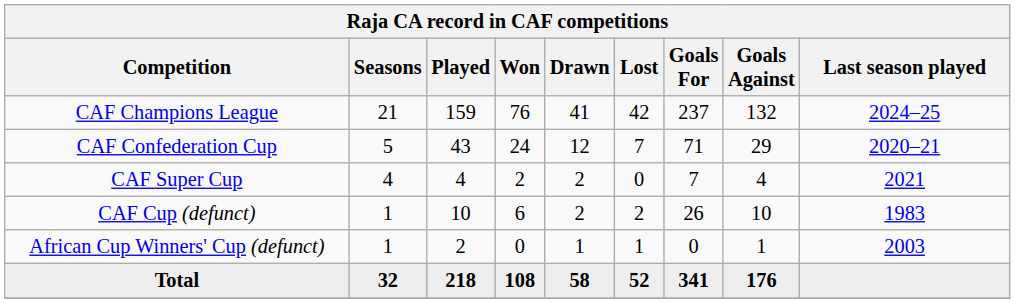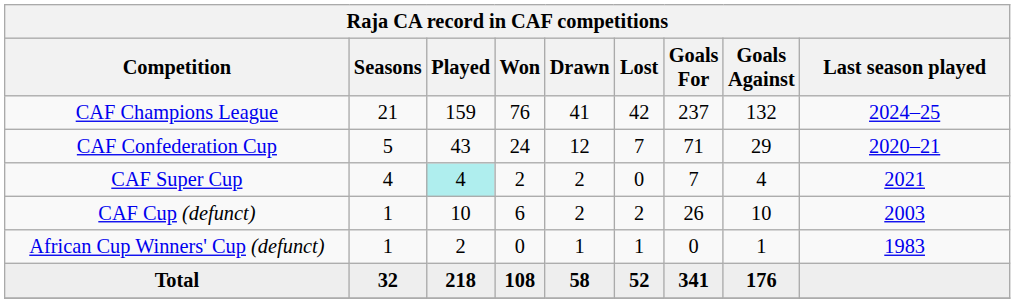(461, 179) no background -> (461, 179) paleturquoise background
(905, 213) 1983 -> (905, 213) 2003
(905, 247) 2003 -> (905, 247) 1983
